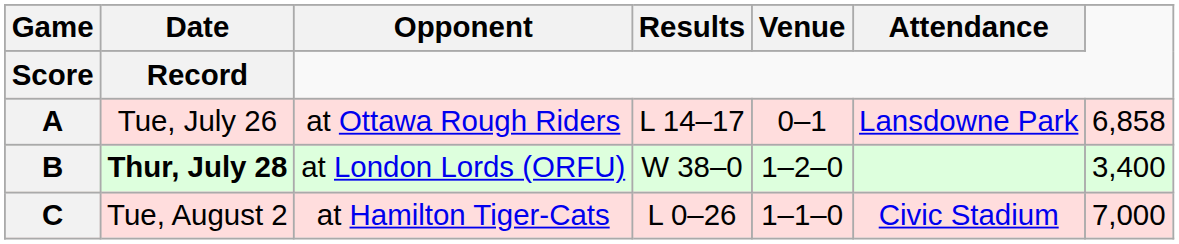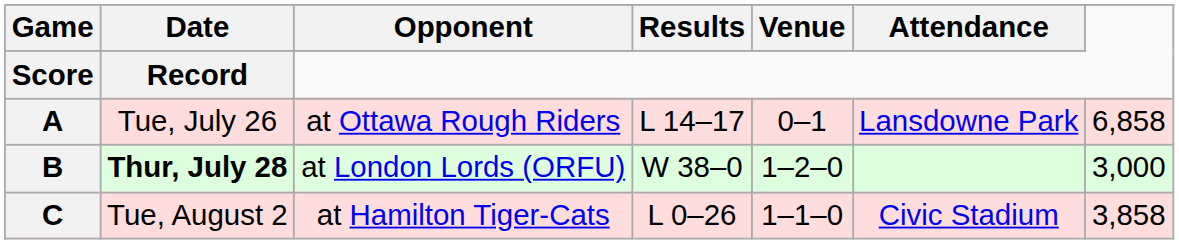(1129, 167) 3,400 -> (1129, 167) 3,000
(1129, 214) 7,000 -> (1129, 214) 3,858
